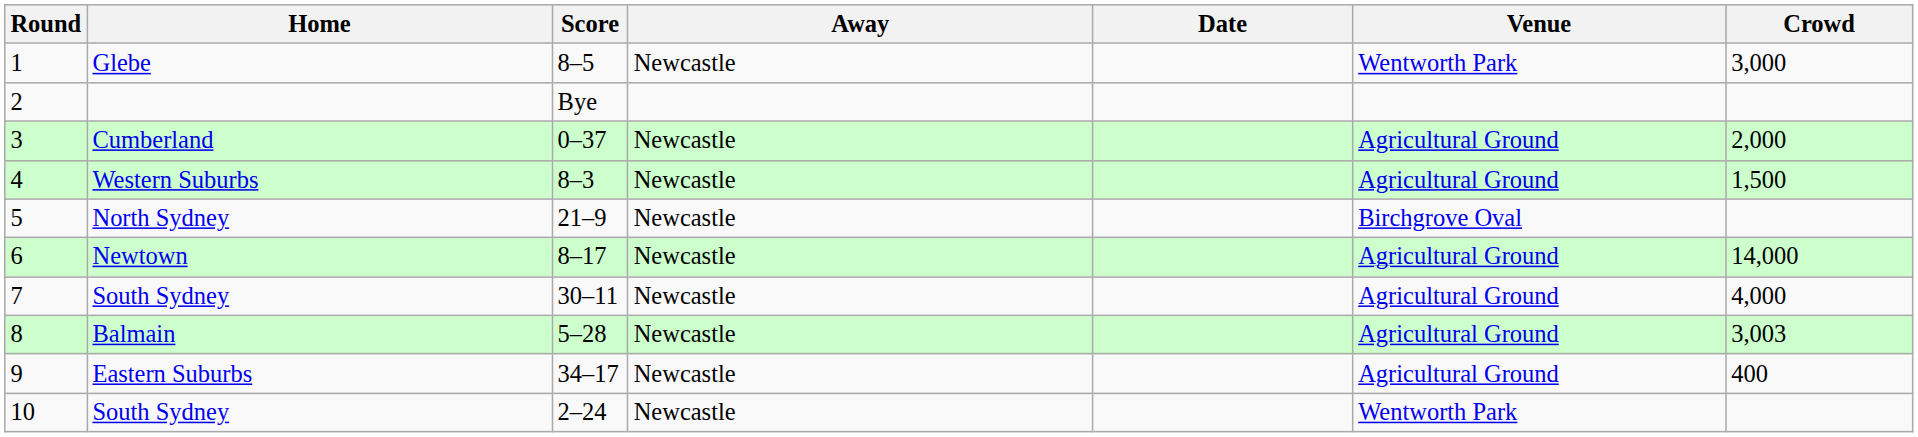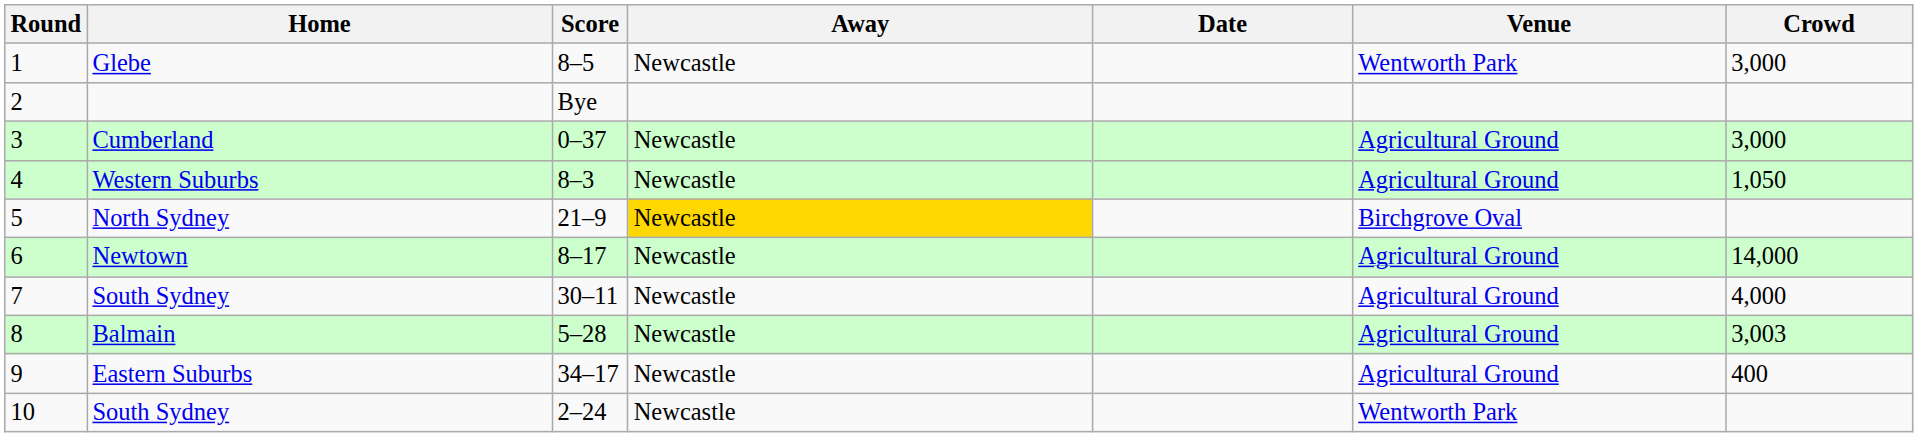(1759, 140) 2,000 -> (1759, 140) 3,000
(1759, 179) 1,500 -> (1759, 179) 1,050
(685, 218) no background -> (685, 218) gold background
